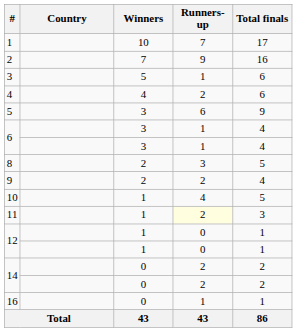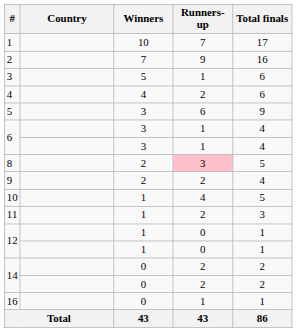(203, 163) no background -> (203, 163) pink background
(203, 215) lightyellow background -> (203, 215) no background
